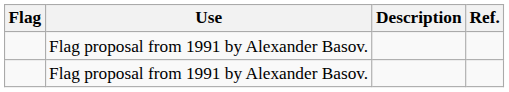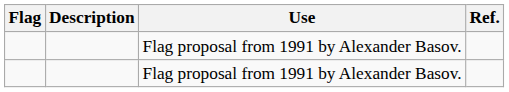columns swapped: (209, 18) <-> (419, 18)
